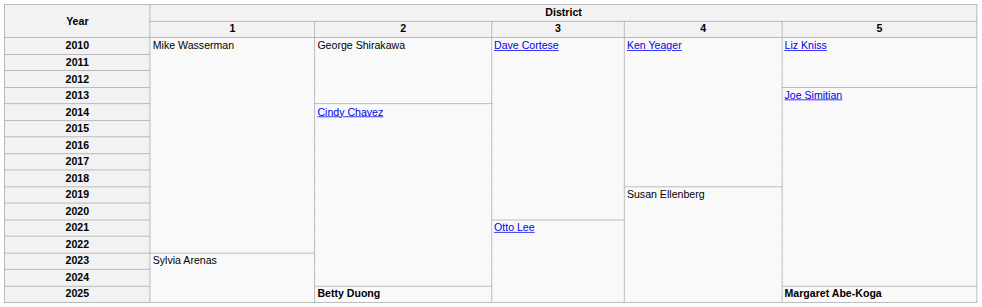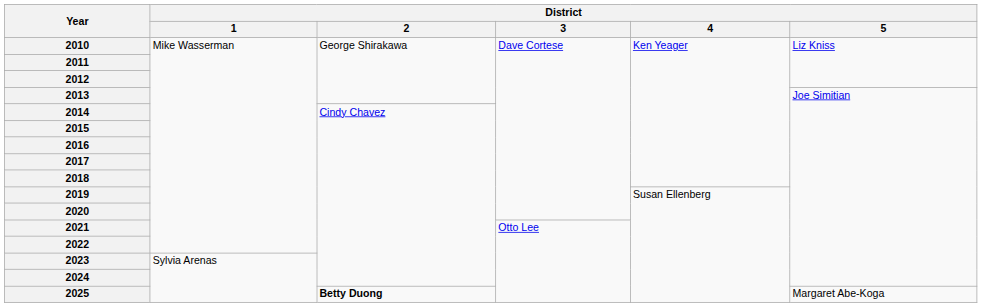(833, 294) bold -> (838, 294) normal
